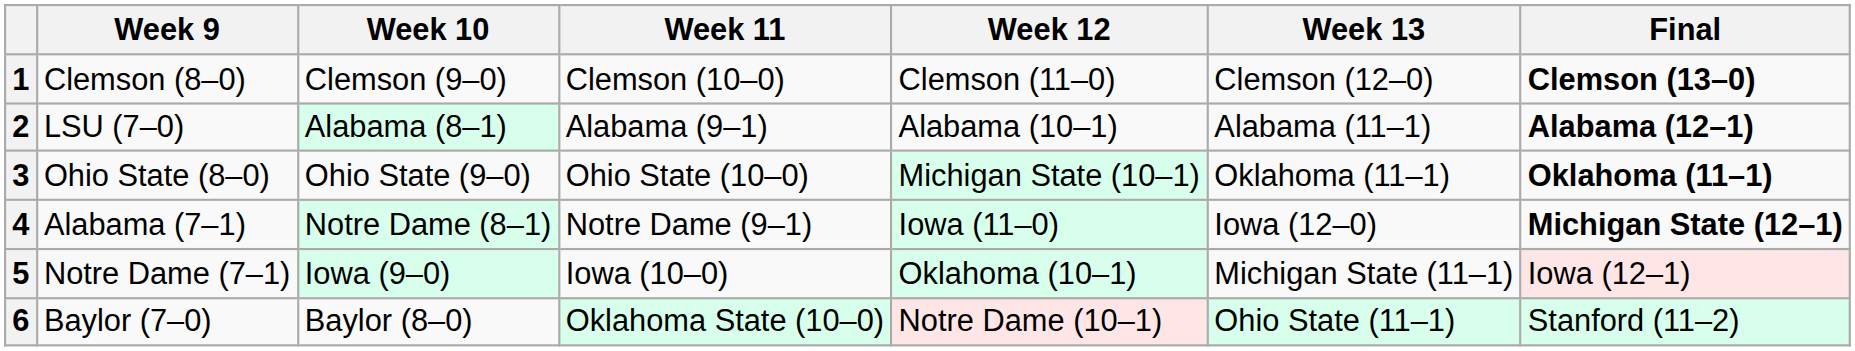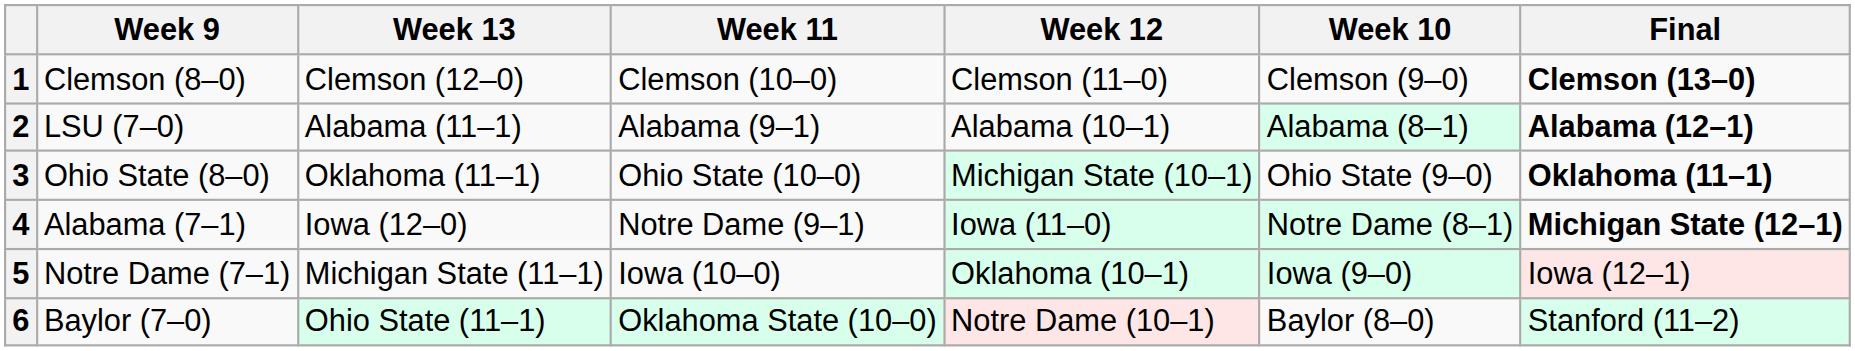columns swapped: (428, 30) <-> (1364, 30)
